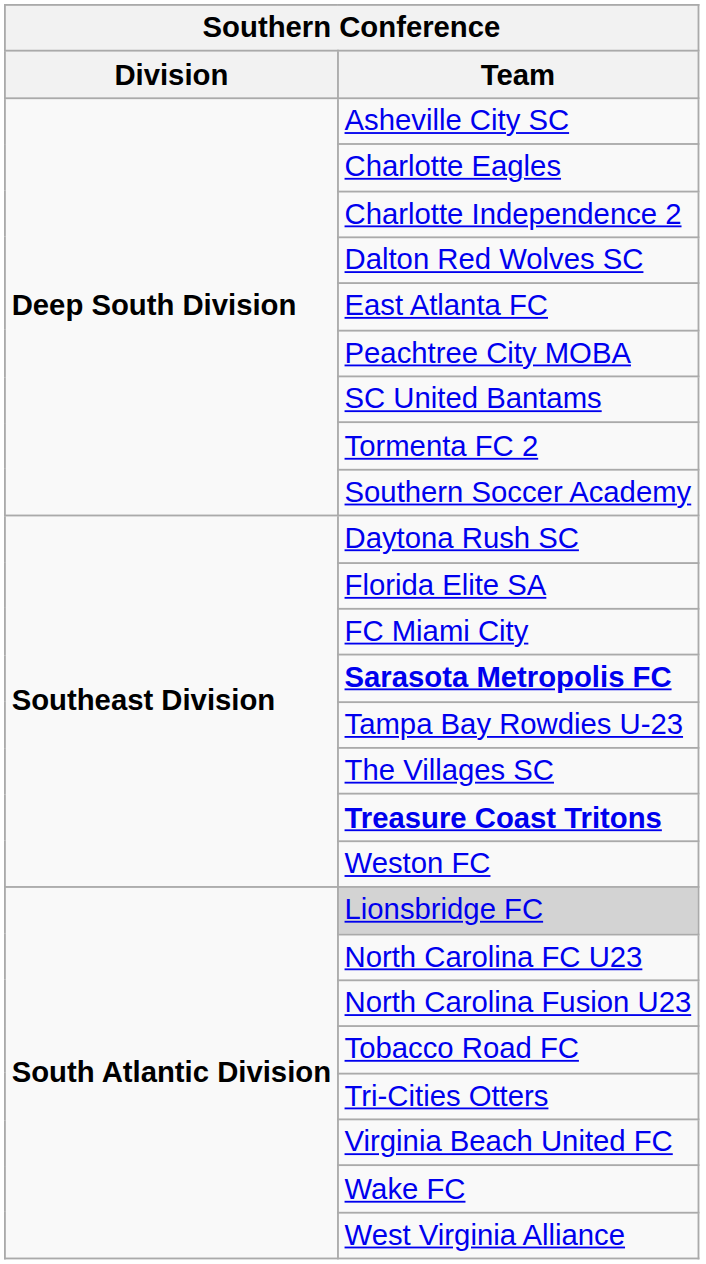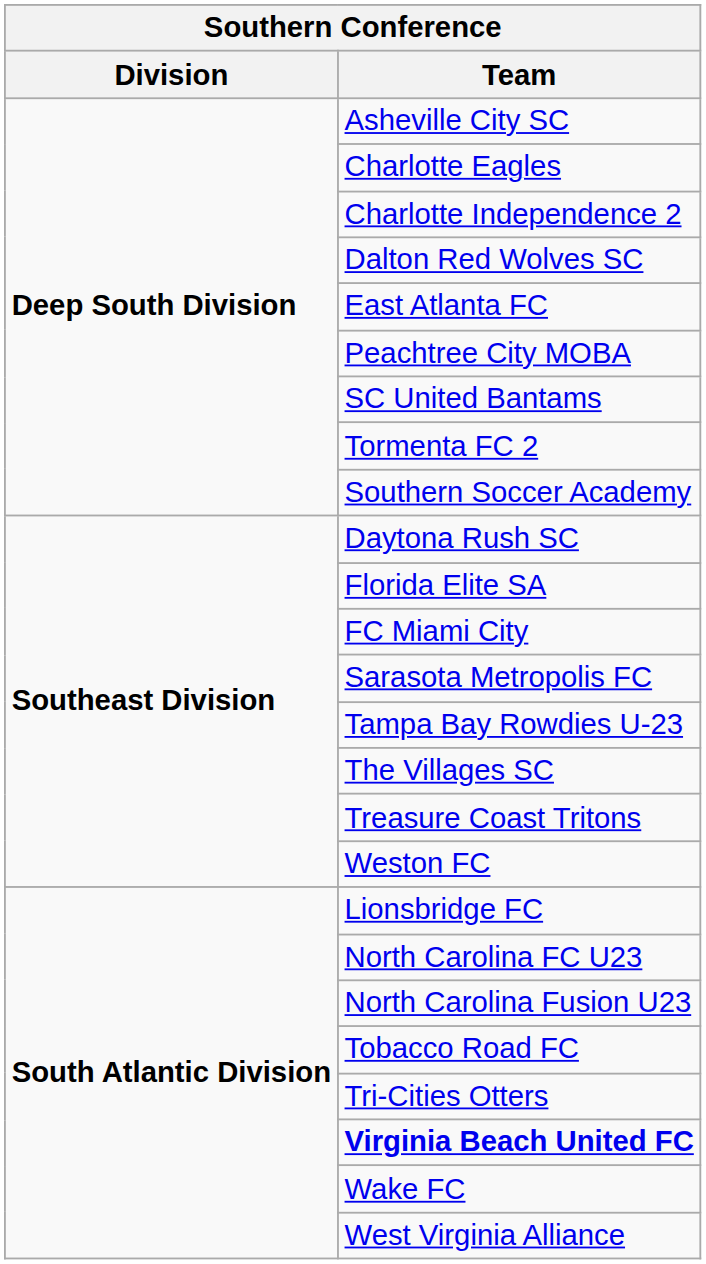(508, 677) bold -> (498, 677) normal
(503, 817) bold -> (493, 817) normal
(444, 910) lightgrey background -> (444, 910) no background
(509, 1142) normal -> (519, 1142) bold
